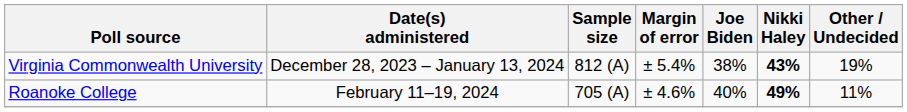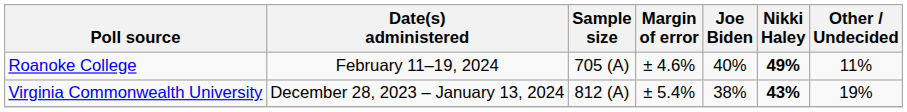rows swapped: (73, 93) <-> (135, 65)
